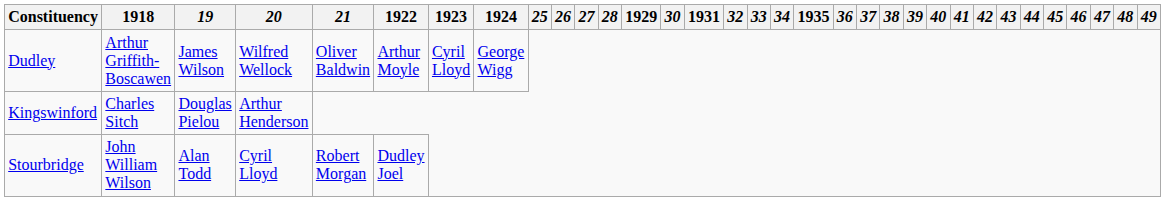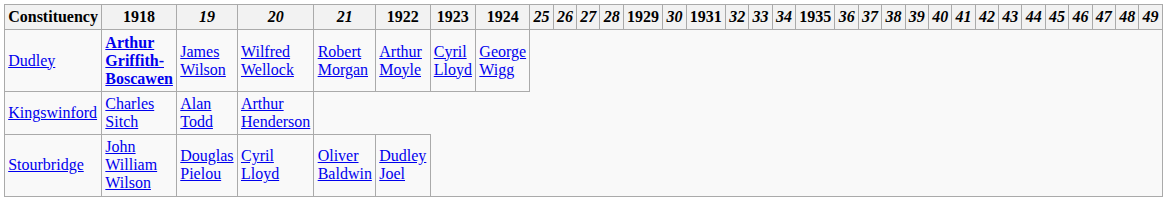(138, 60) normal -> (139, 60) bold
(343, 60) Oliver Baldwin -> (343, 60) Robert Morgan
(205, 112) Douglas Pielou -> (197, 112) Alan Todd
(195, 165) Alan Todd -> (207, 165) Douglas Pielou
(341, 165) Robert Morgan -> (345, 165) Oliver Baldwin
